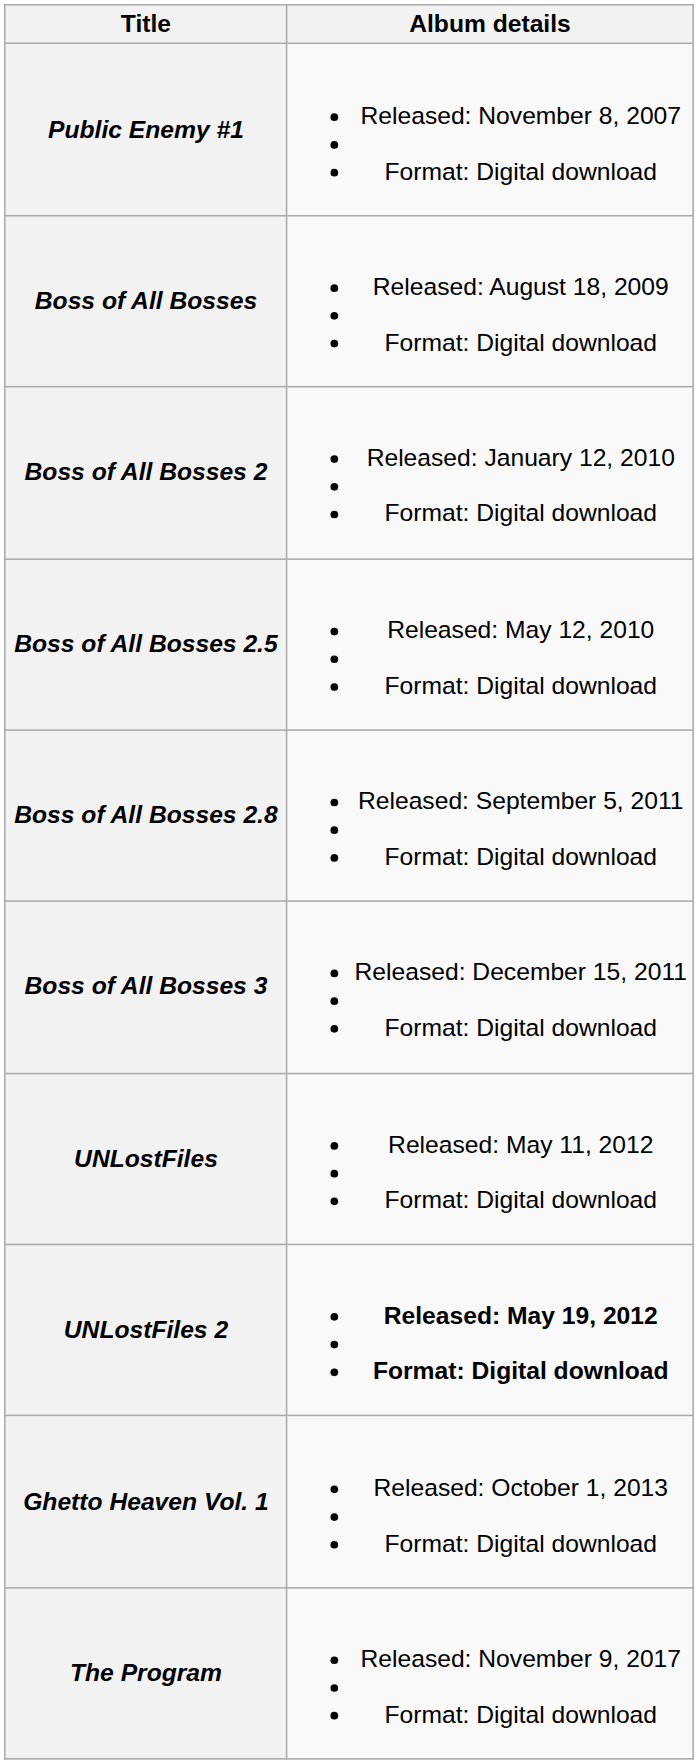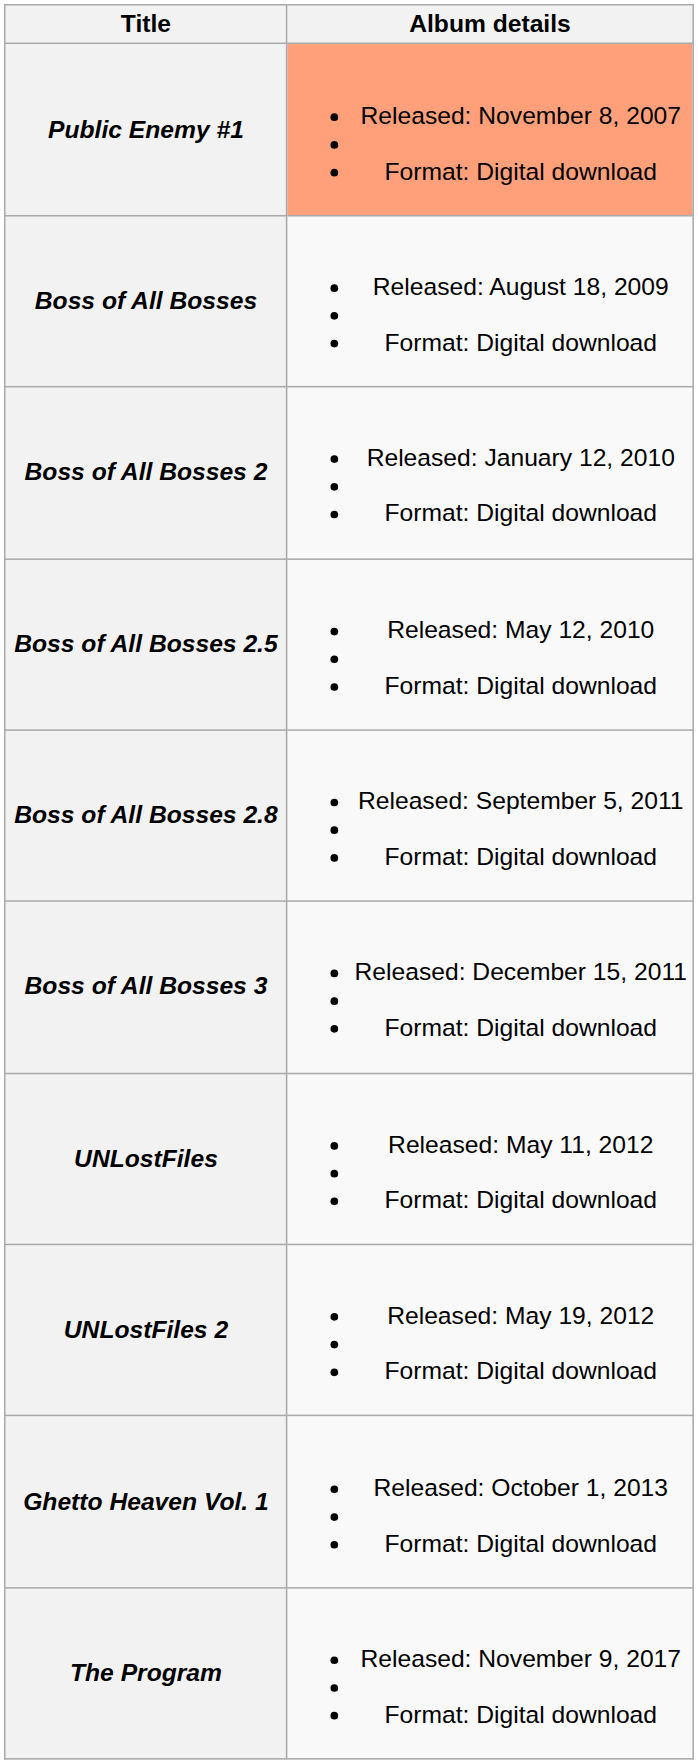(490, 143) no background -> (490, 143) lightsalmon background
(490, 1344) bold -> (490, 1344) normal
